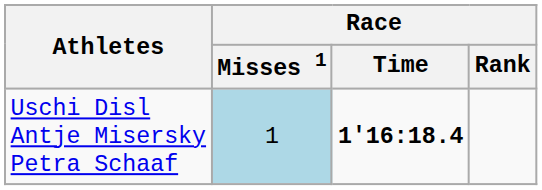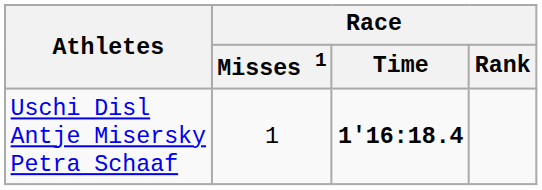(272, 136) lightblue background -> (272, 136) no background
